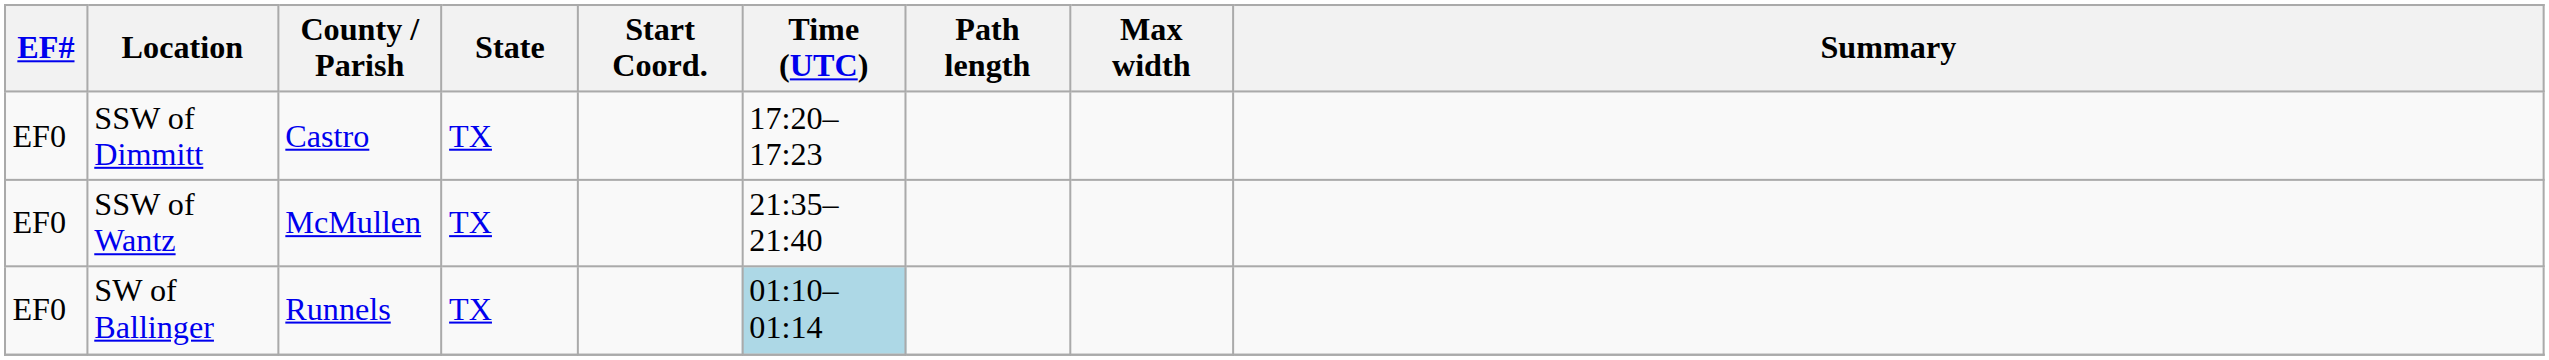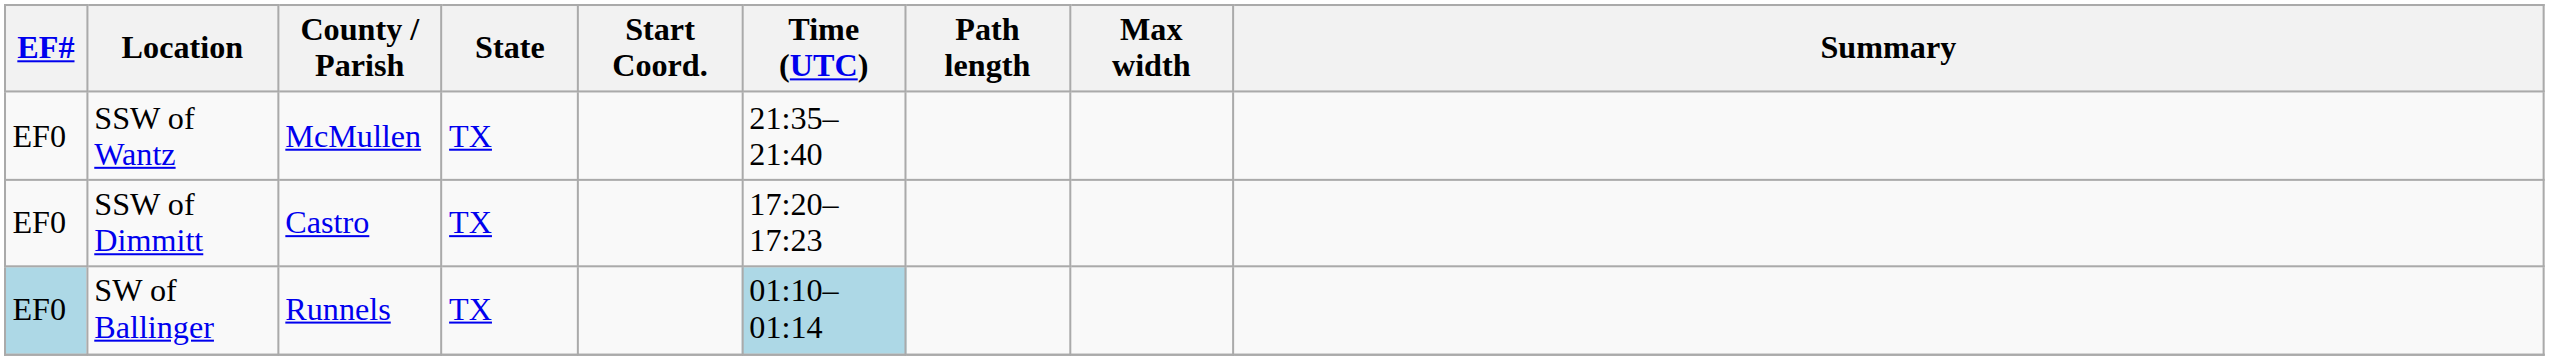rows swapped: (149, 135) <-> (144, 222)
(39, 309) no background -> (39, 309) lightblue background
